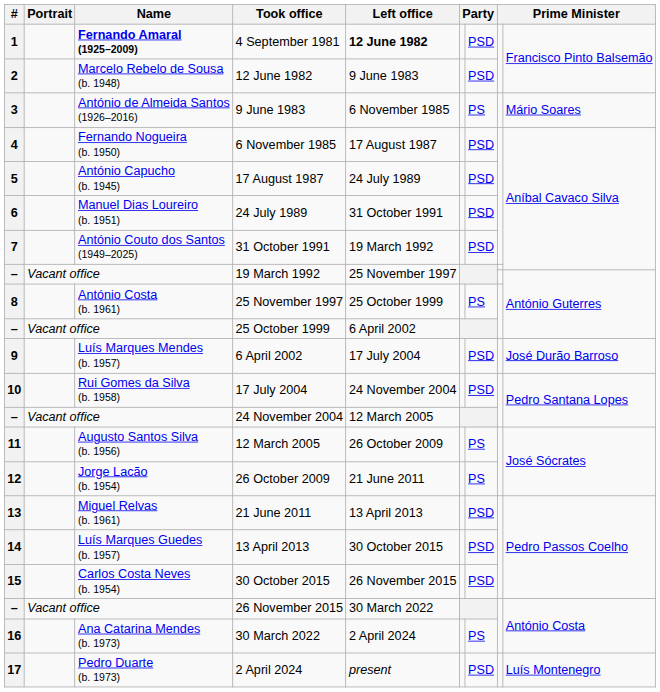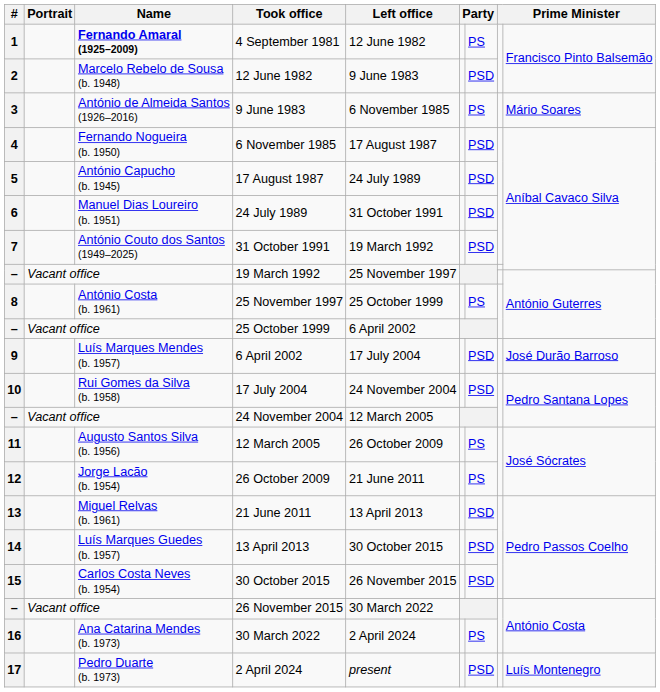(388, 41) bold -> (387, 41) normal
(481, 41) PSD -> (477, 41) PS
